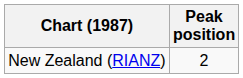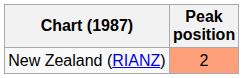(204, 60) no background -> (204, 60) lightsalmon background
